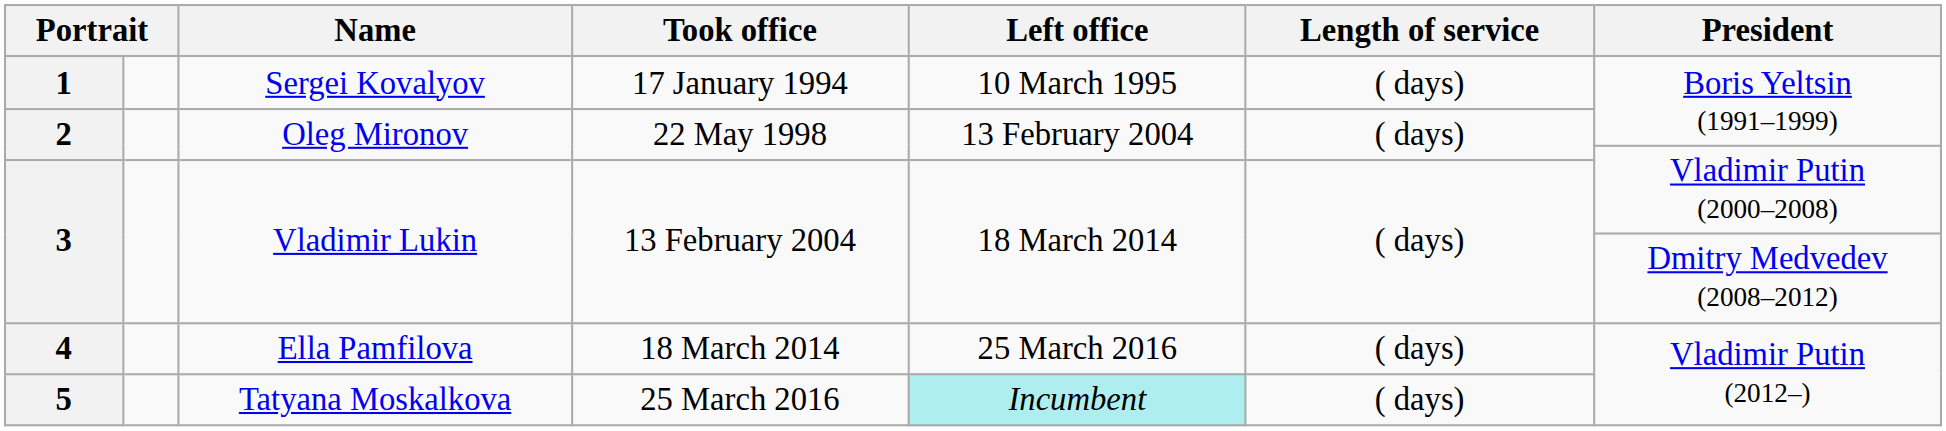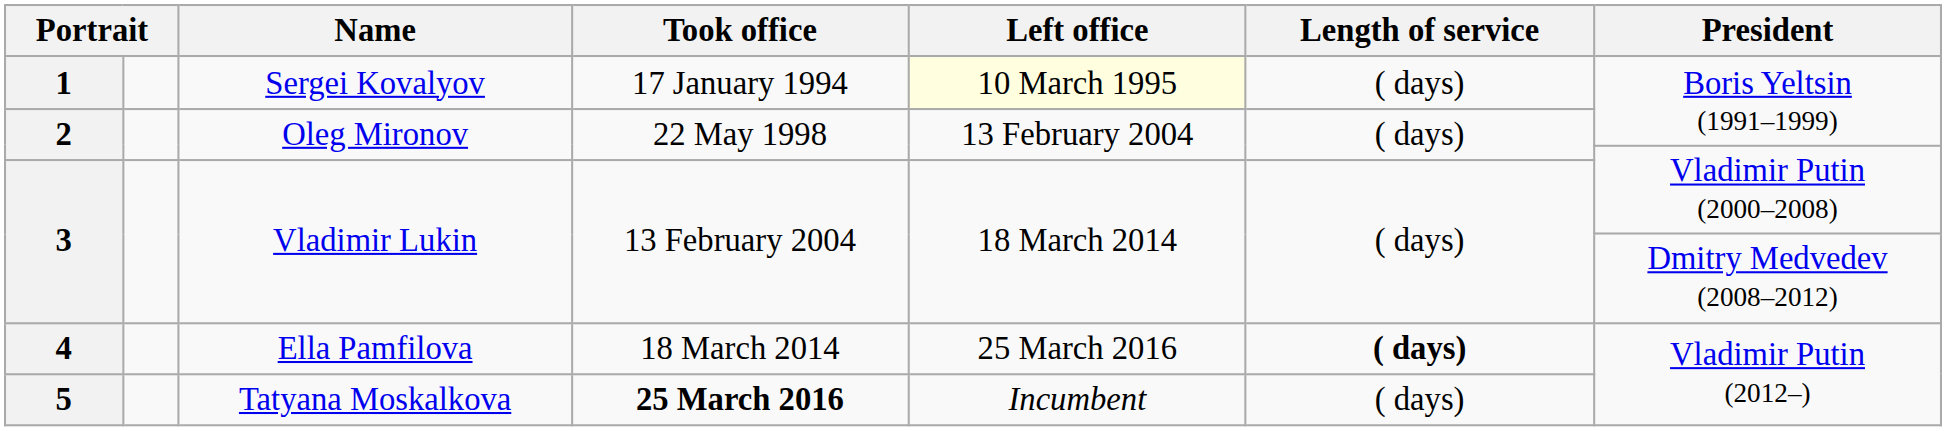(1077, 82) no background -> (1077, 82) lightyellow background
(1420, 347) normal -> (1420, 347) bold
(740, 399) normal -> (740, 399) bold
(1077, 399) paleturquoise background -> (1077, 399) no background
